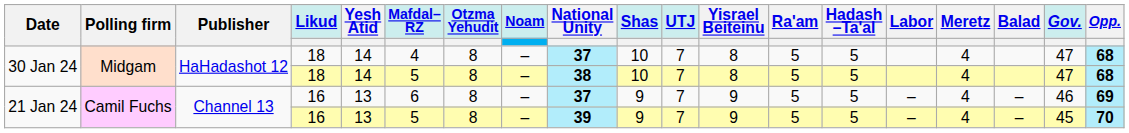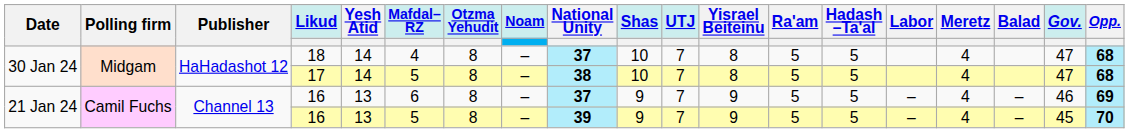(316, 76) 18 -> (316, 76) 17
